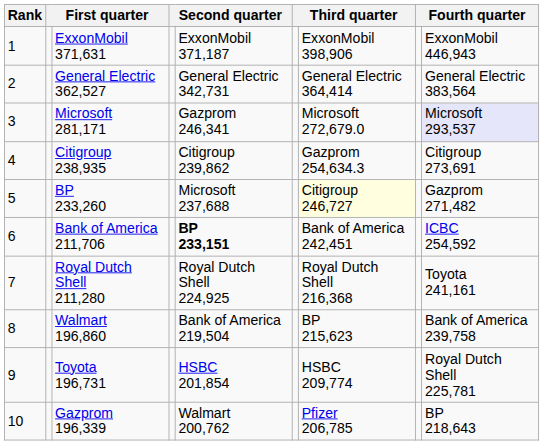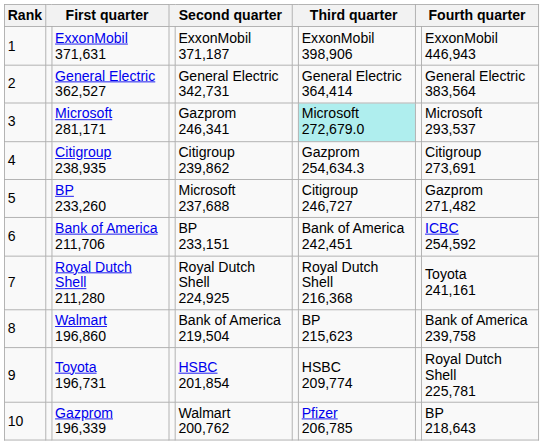(333, 122) no background -> (333, 122) paleturquoise background
(454, 122) lavender background -> (454, 122) no background
(330, 198) lightyellow background -> (330, 198) no background
(204, 236) bold -> (204, 236) normal
